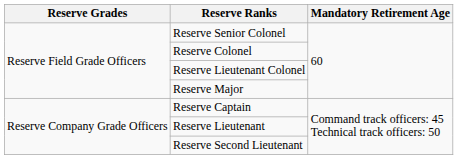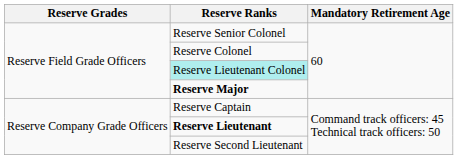(239, 70) no background -> (239, 70) paleturquoise background
(208, 88) normal -> (211, 88) bold
(219, 126) normal -> (222, 126) bold
